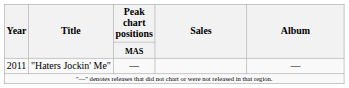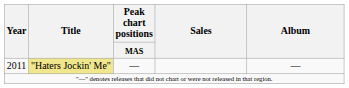(71, 66) no background -> (71, 66) khaki background
